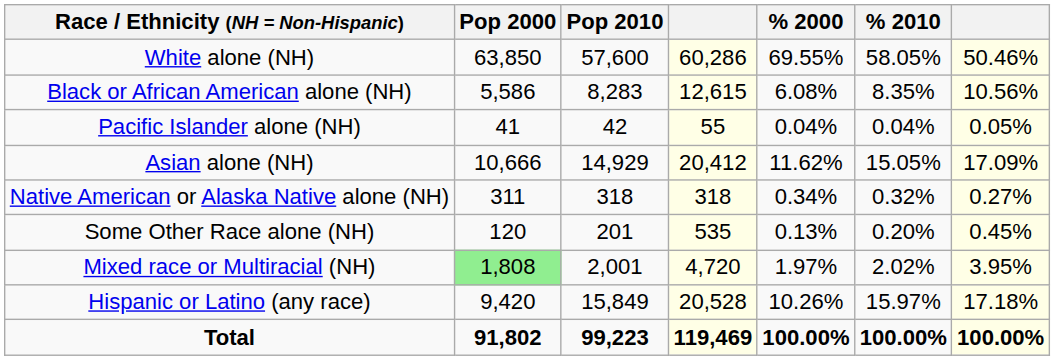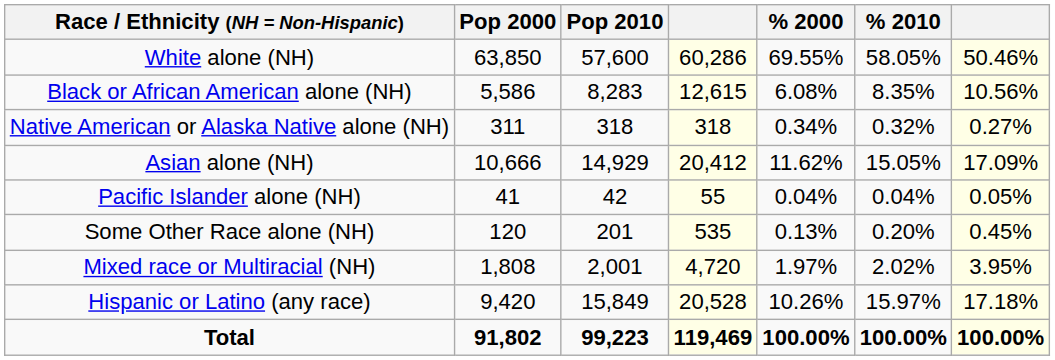rows swapped: (229, 197) <-> (229, 127)
(508, 267) lightgreen background -> (508, 267) no background
